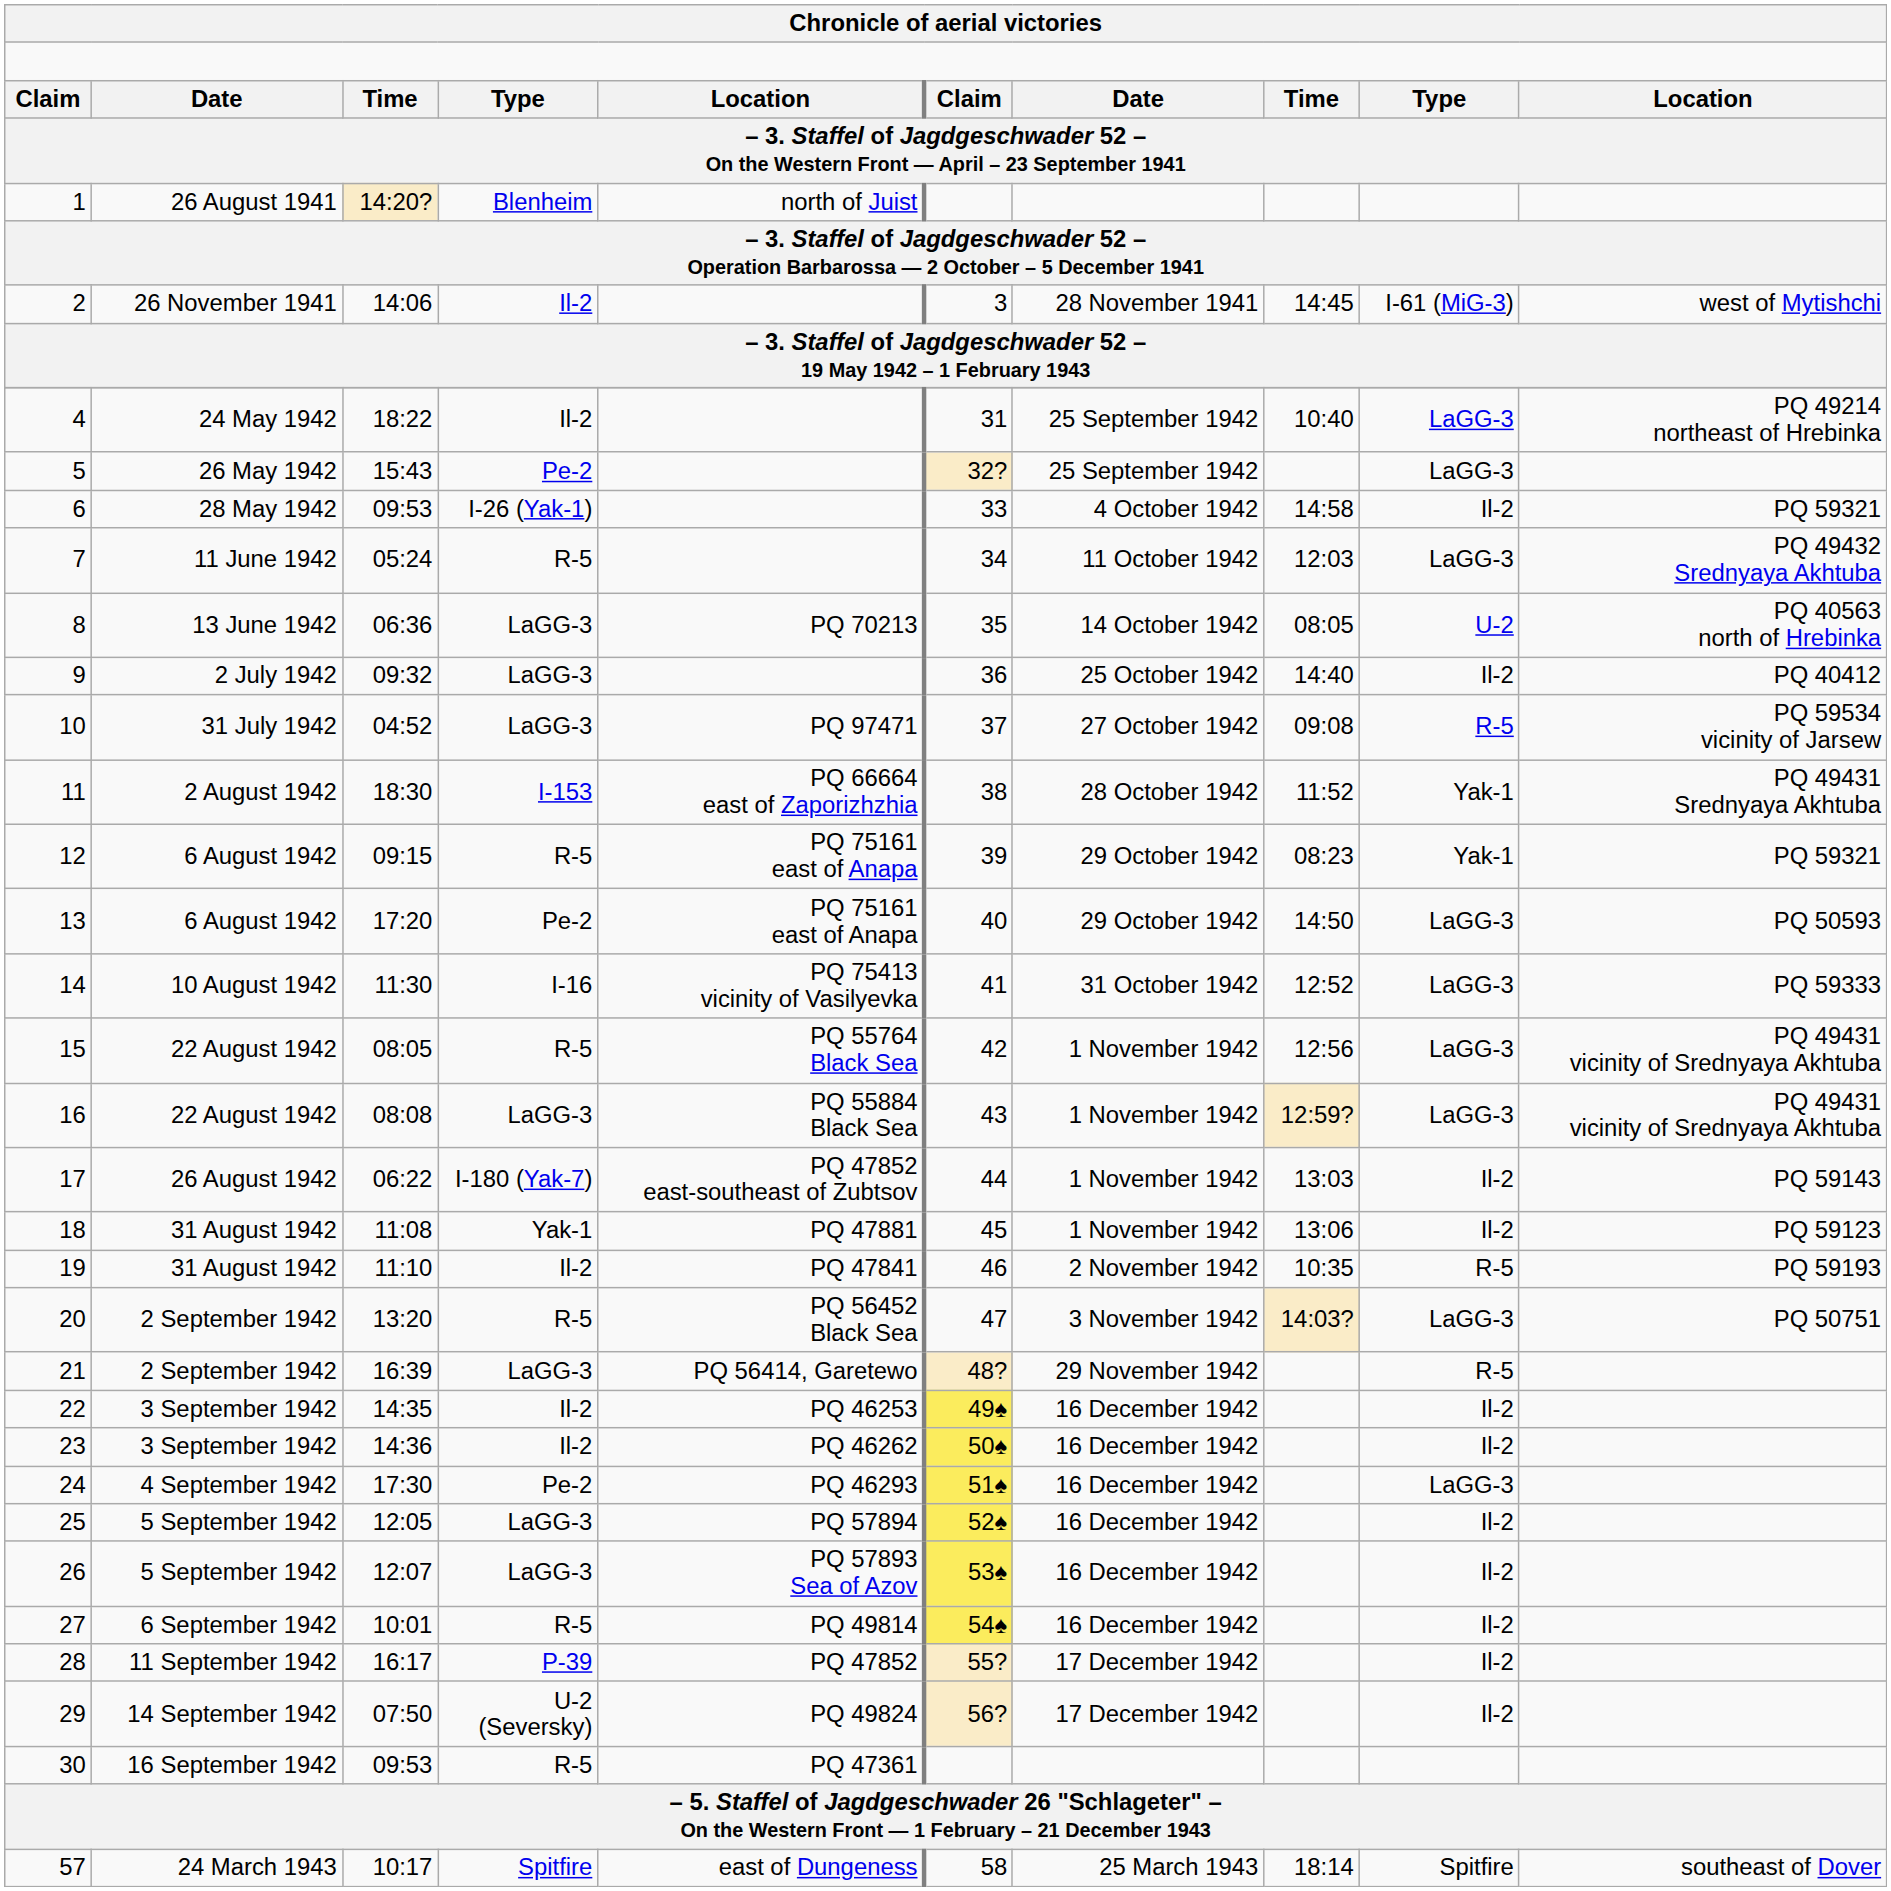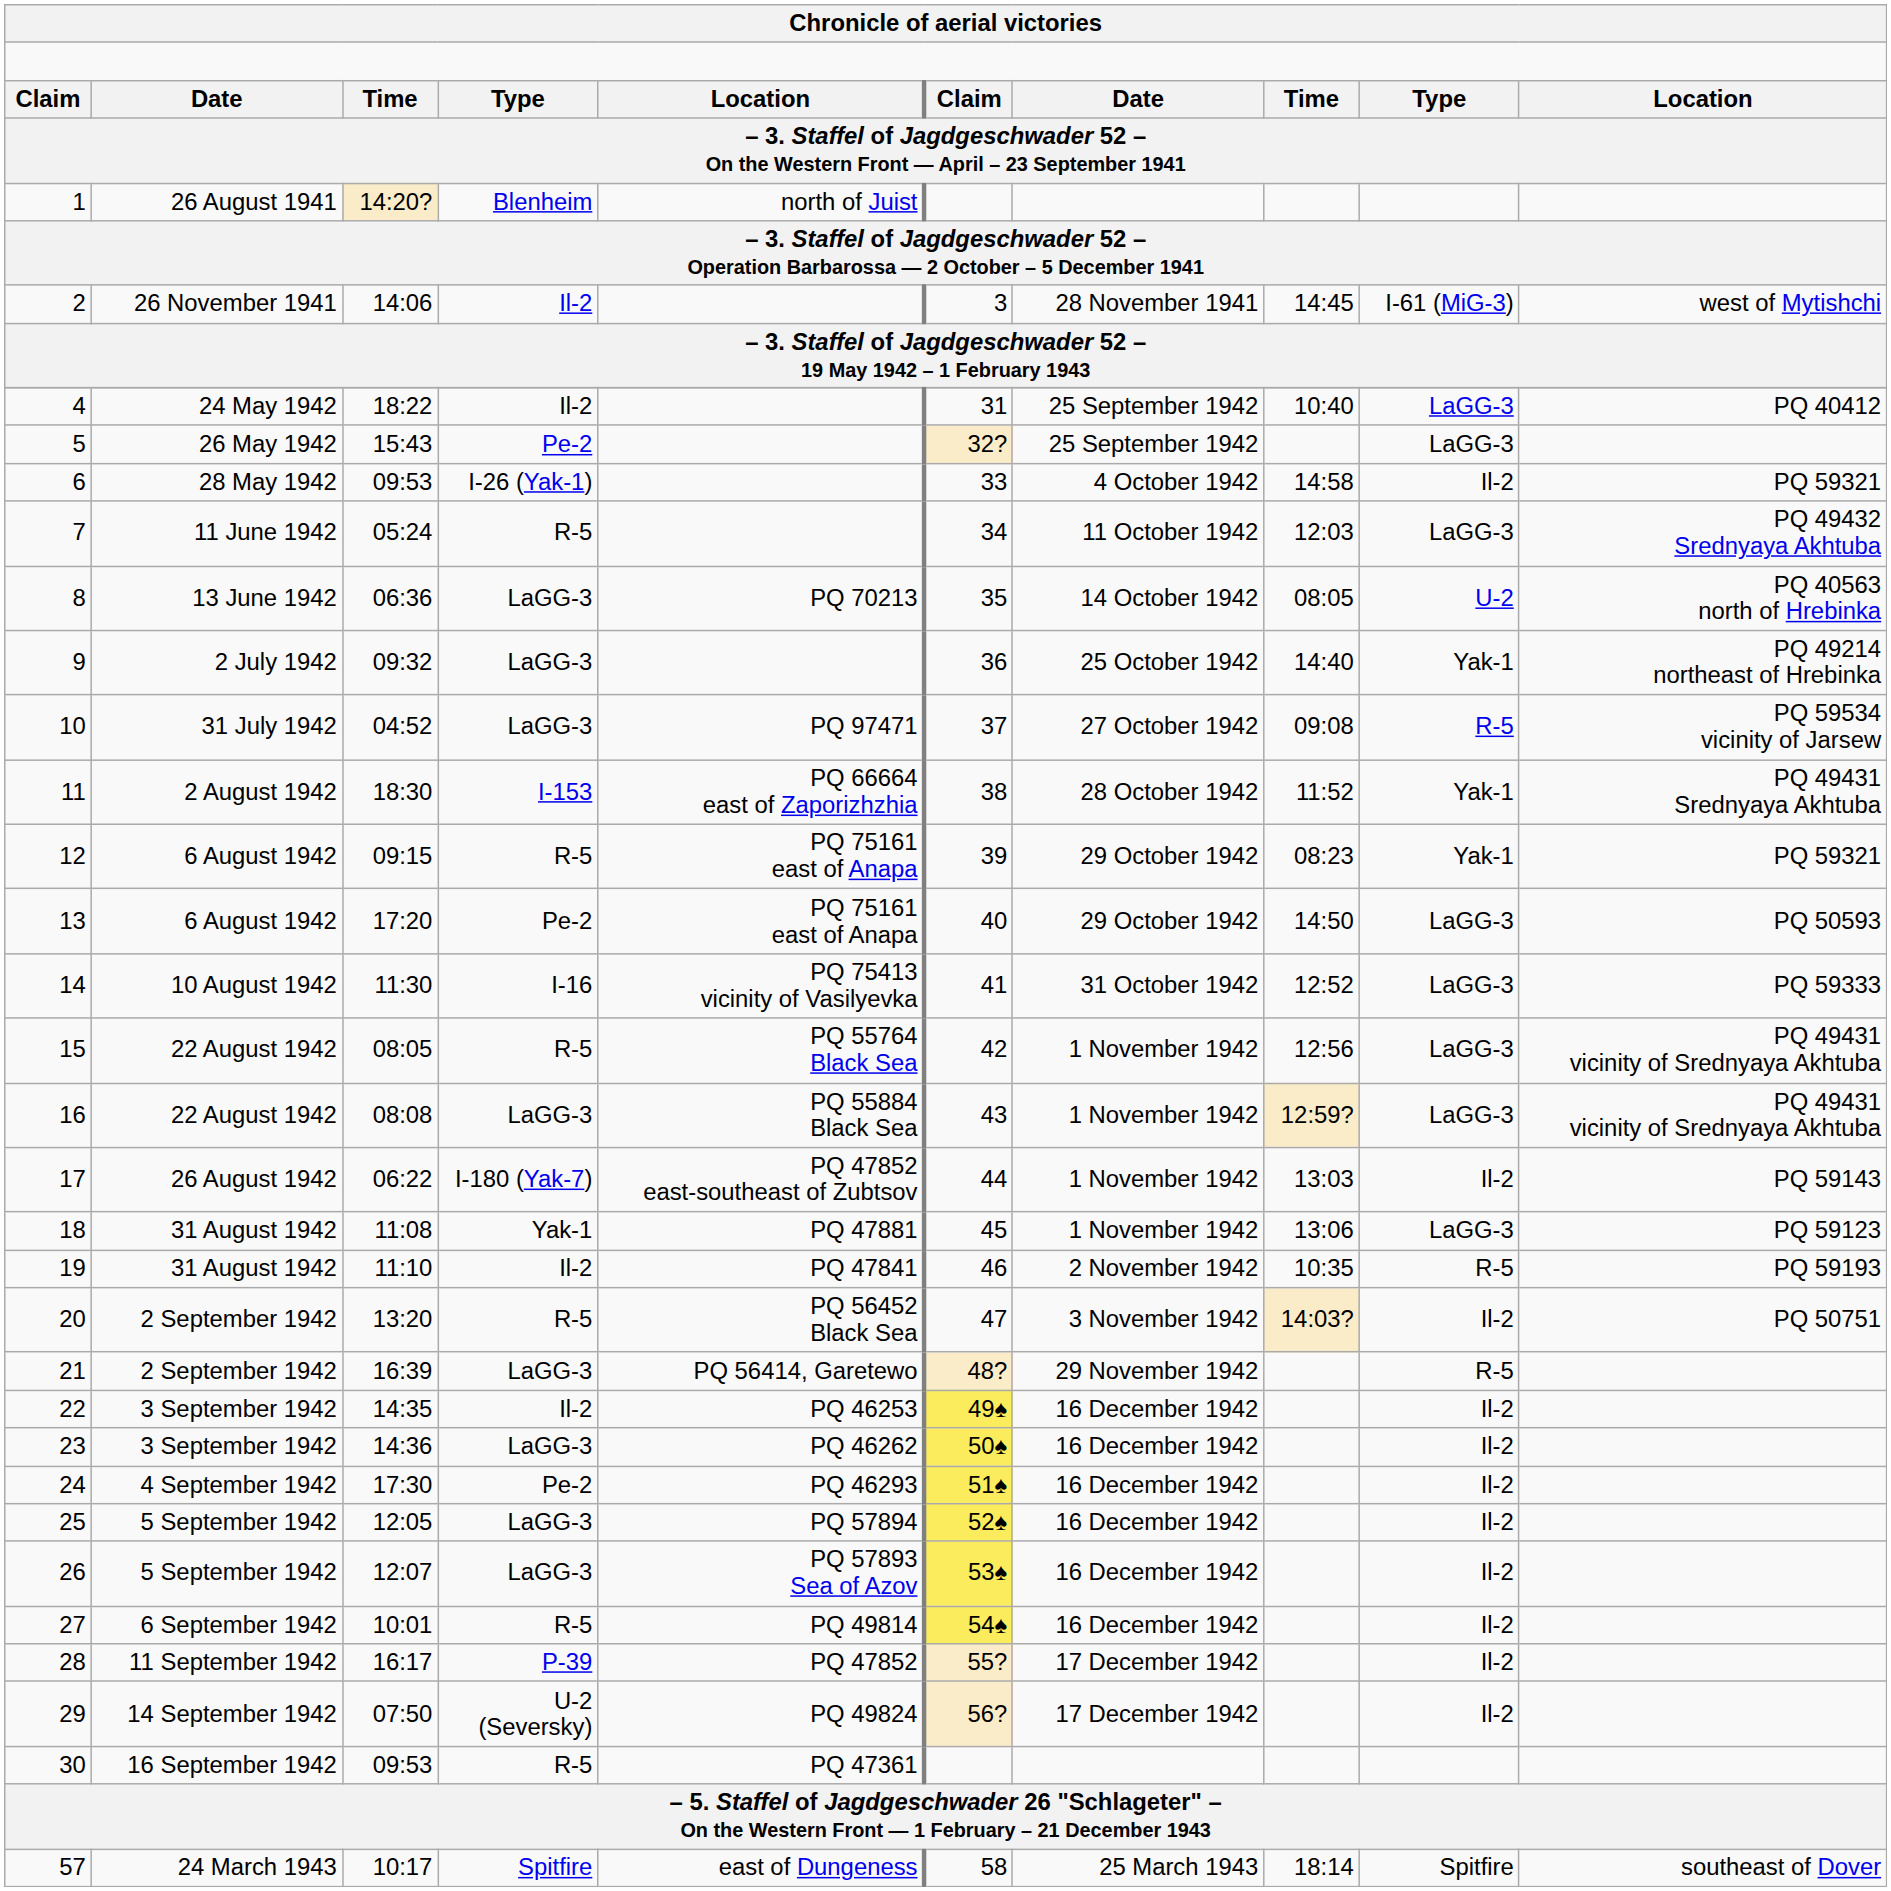(1767, 419) PQ 49214 northeast of Hrebinka -> (1827, 406) PQ 40412
(1497, 675) Il-2 -> (1484, 662) Yak-1
(1827, 675) PQ 40412 -> (1767, 662) PQ 49214 northeast of Hrebinka
(1497, 1230) Il-2 -> (1471, 1230) LaGG-3
(1471, 1319) LaGG-3 -> (1497, 1319) Il-2
(576, 1446) Il-2 -> (550, 1446) LaGG-3
(1471, 1484) LaGG-3 -> (1497, 1484) Il-2
